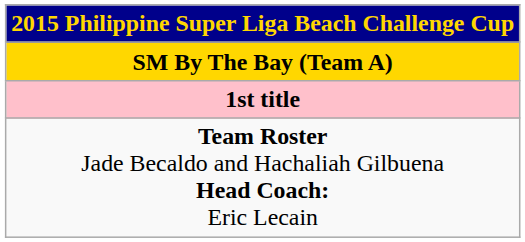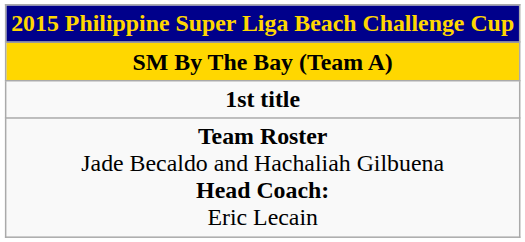(263, 99) pink background -> (263, 99) no background
